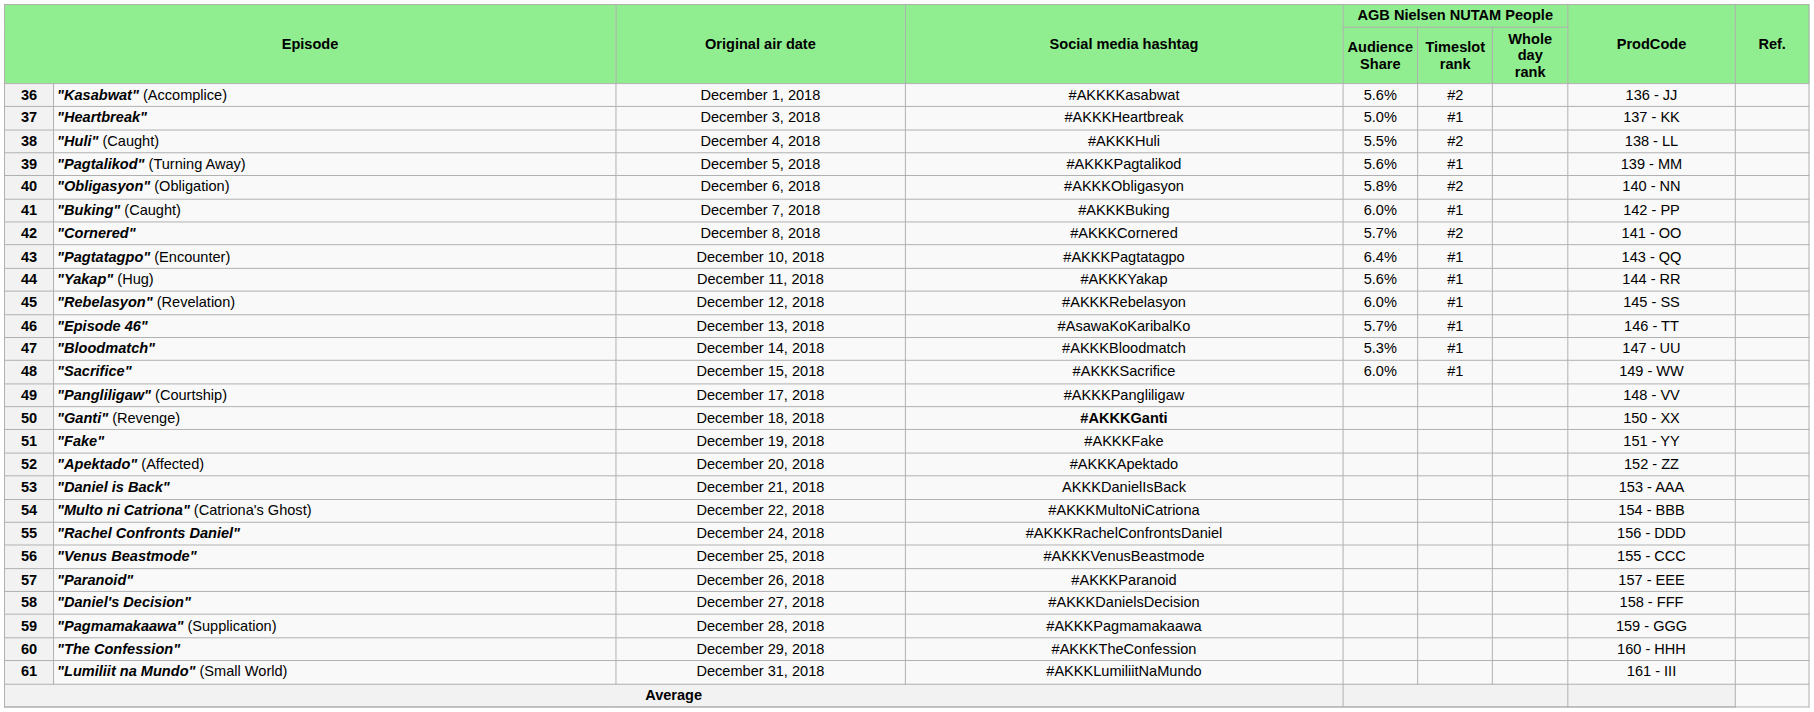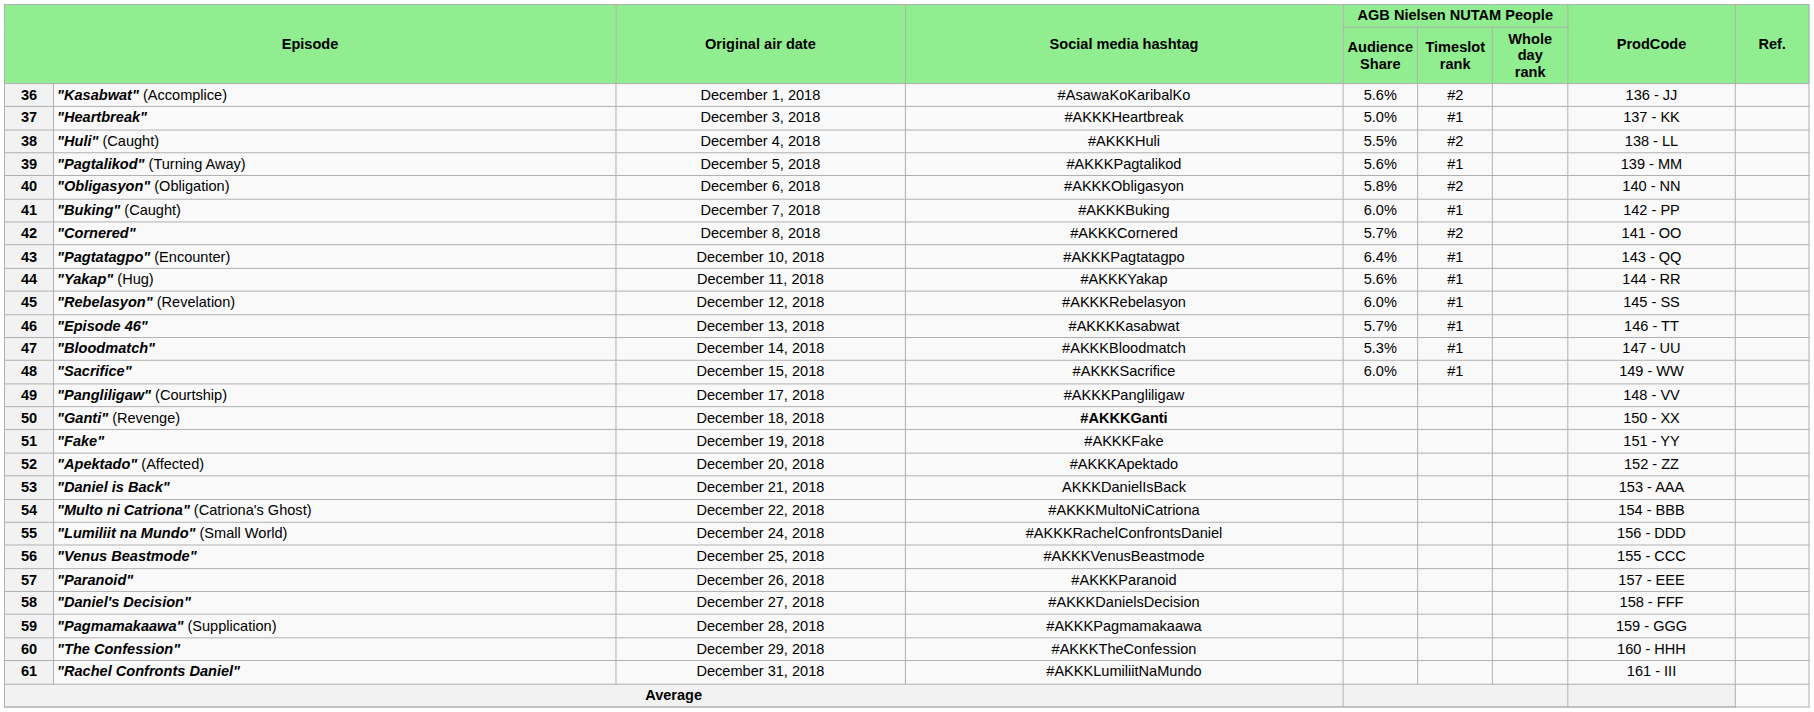(1124, 94) #AKKKKasabwat -> (1124, 94) #AsawaKoKaribalKo
(1124, 325) #AsawaKoKaribalKo -> (1124, 325) #AKKKKasabwat
(149, 533) "Rachel Confronts Daniel" -> (172, 533) "Lumiliit na Mundo" (Small World)
(172, 672) "Lumiliit na Mundo" (Small World) -> (149, 672) "Rachel Confronts Daniel"
